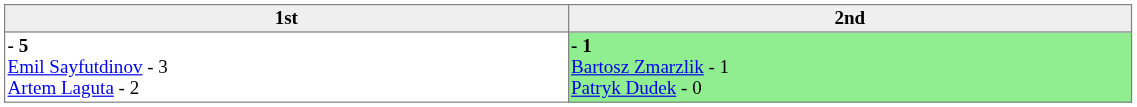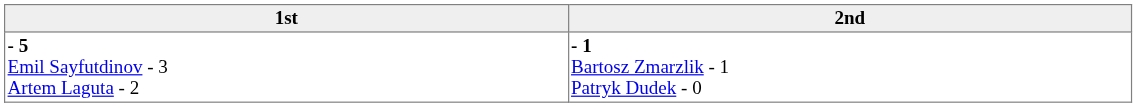(650, 66) lightgreen background -> (650, 66) no background
